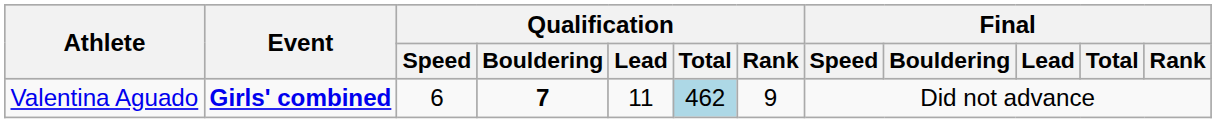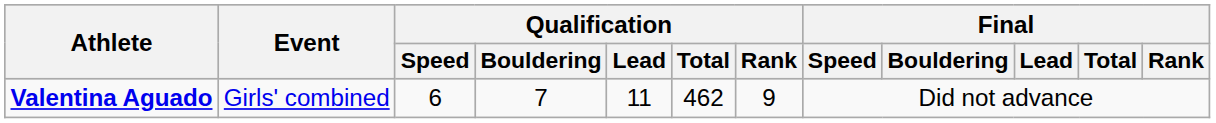(104, 99) normal -> (111, 99) bold
(300, 99) bold -> (307, 99) normal
(543, 99) bold -> (541, 99) normal
(705, 99) lightblue background -> (703, 99) no background
